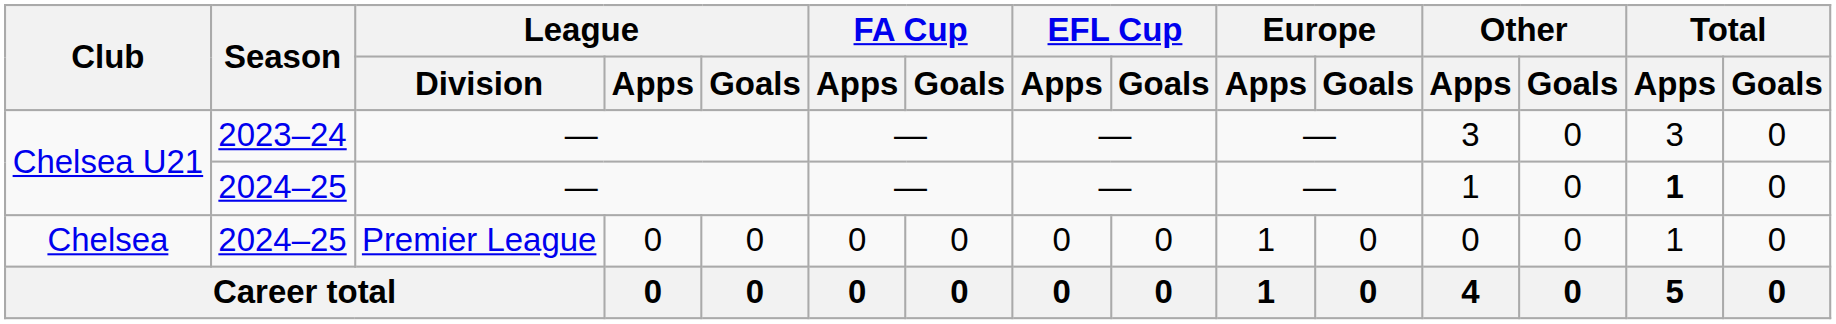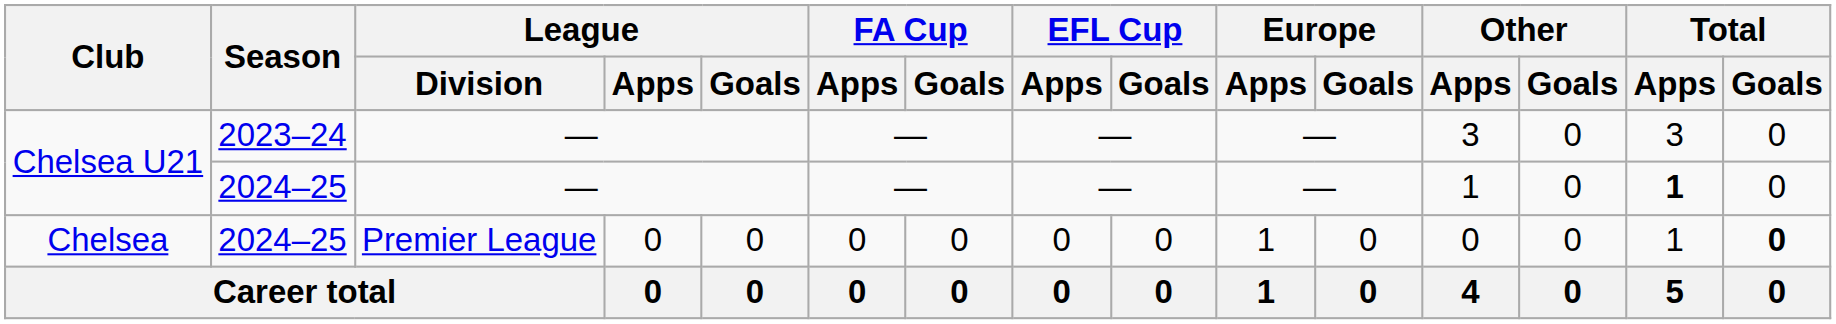(1777, 239) normal -> (1777, 239) bold
